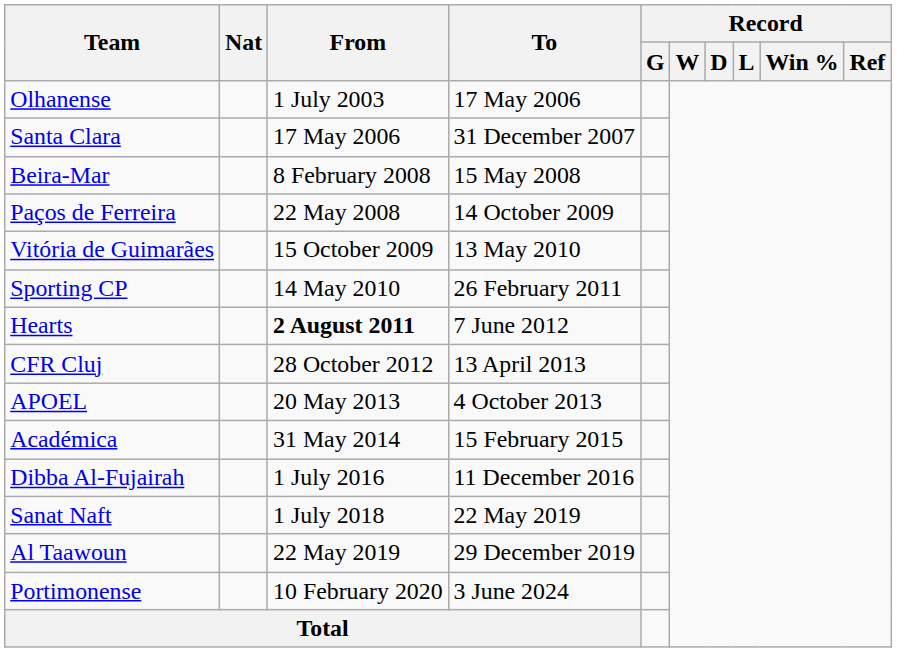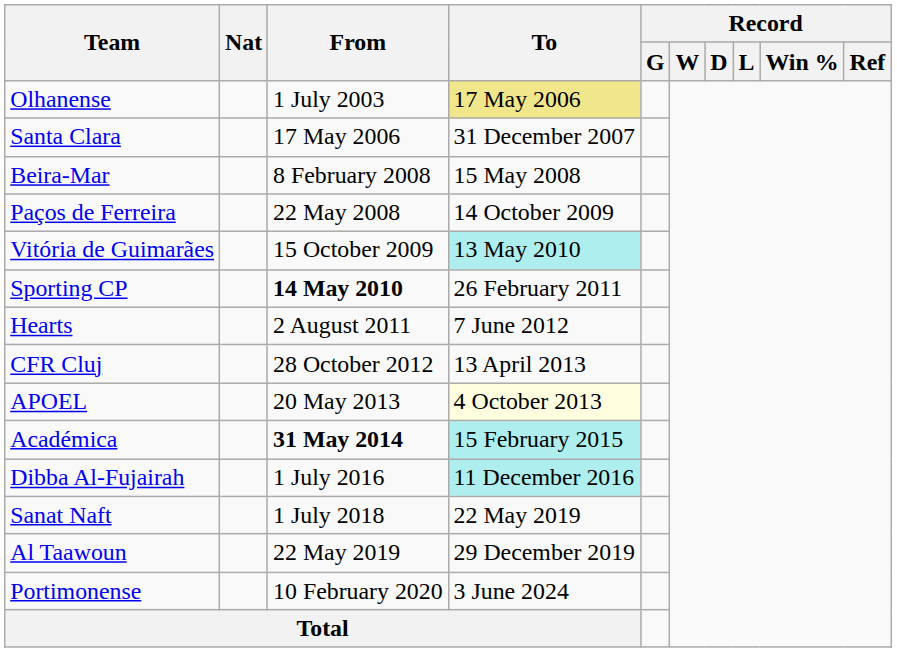(517, 99) no background -> (517, 99) khaki background
(517, 250) no background -> (517, 250) paleturquoise background
(337, 288) normal -> (338, 288) bold
(344, 325) bold -> (342, 325) normal
(528, 401) no background -> (528, 401) lightyellow background
(337, 439) normal -> (338, 439) bold
(538, 439) no background -> (538, 439) paleturquoise background
(544, 477) no background -> (544, 477) paleturquoise background
